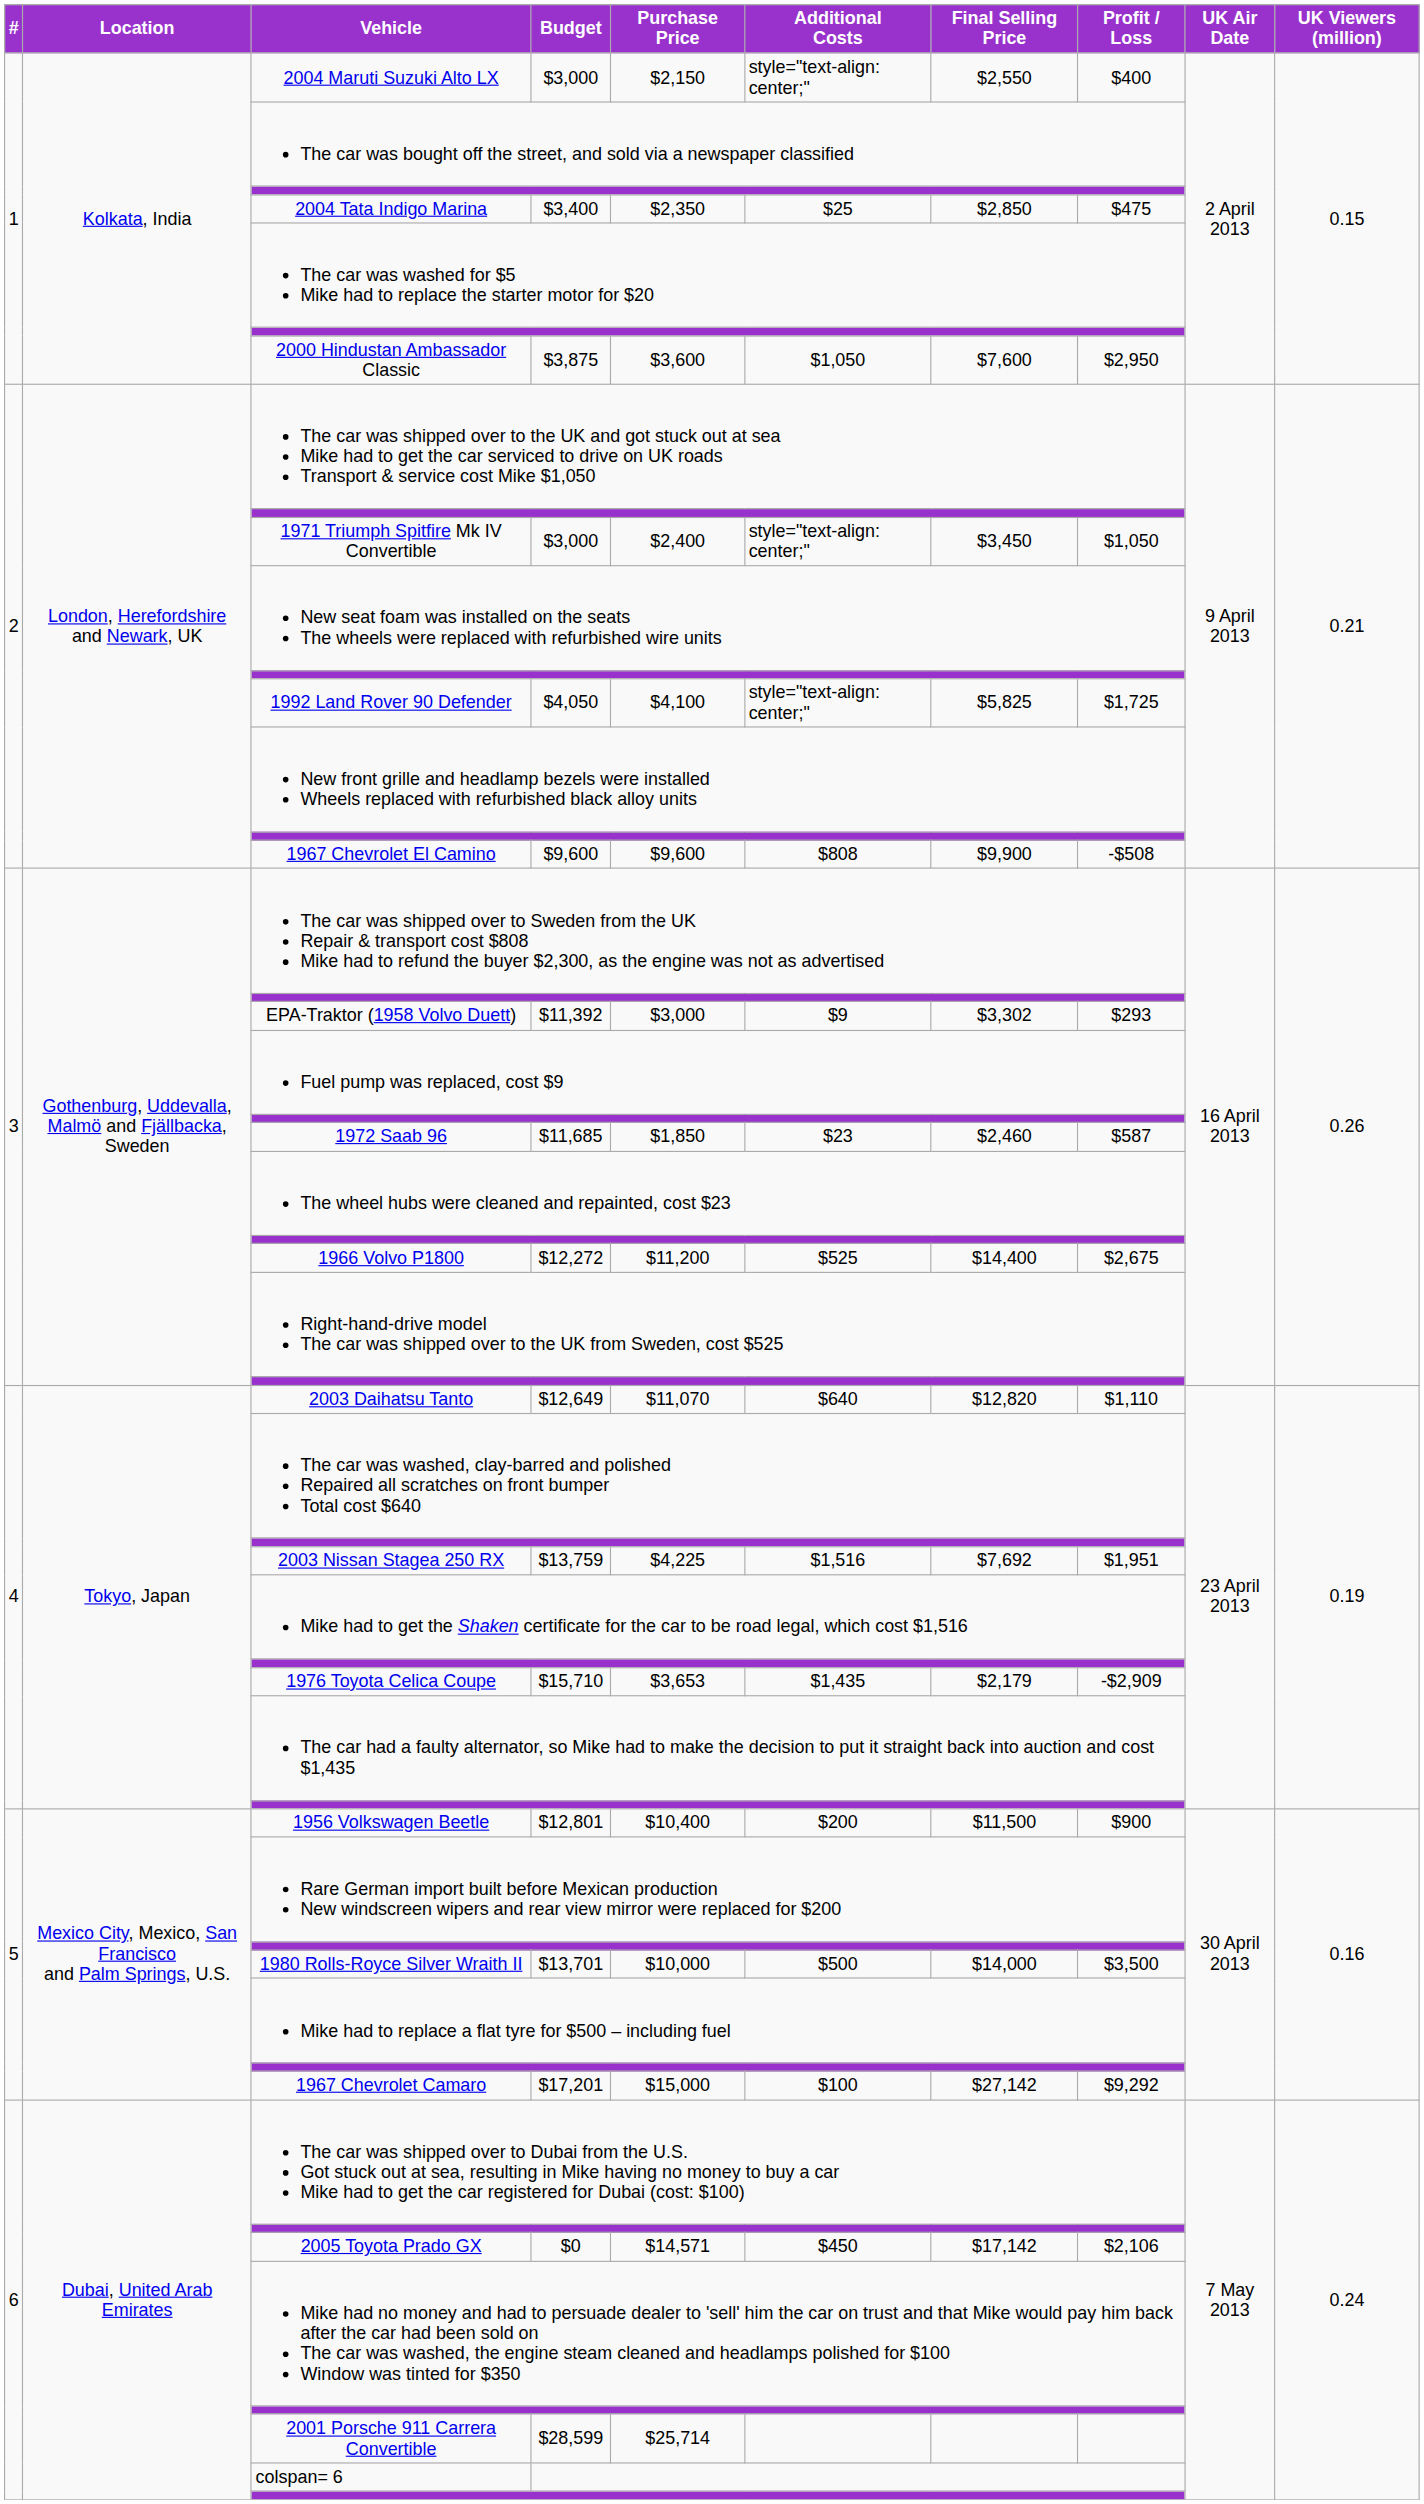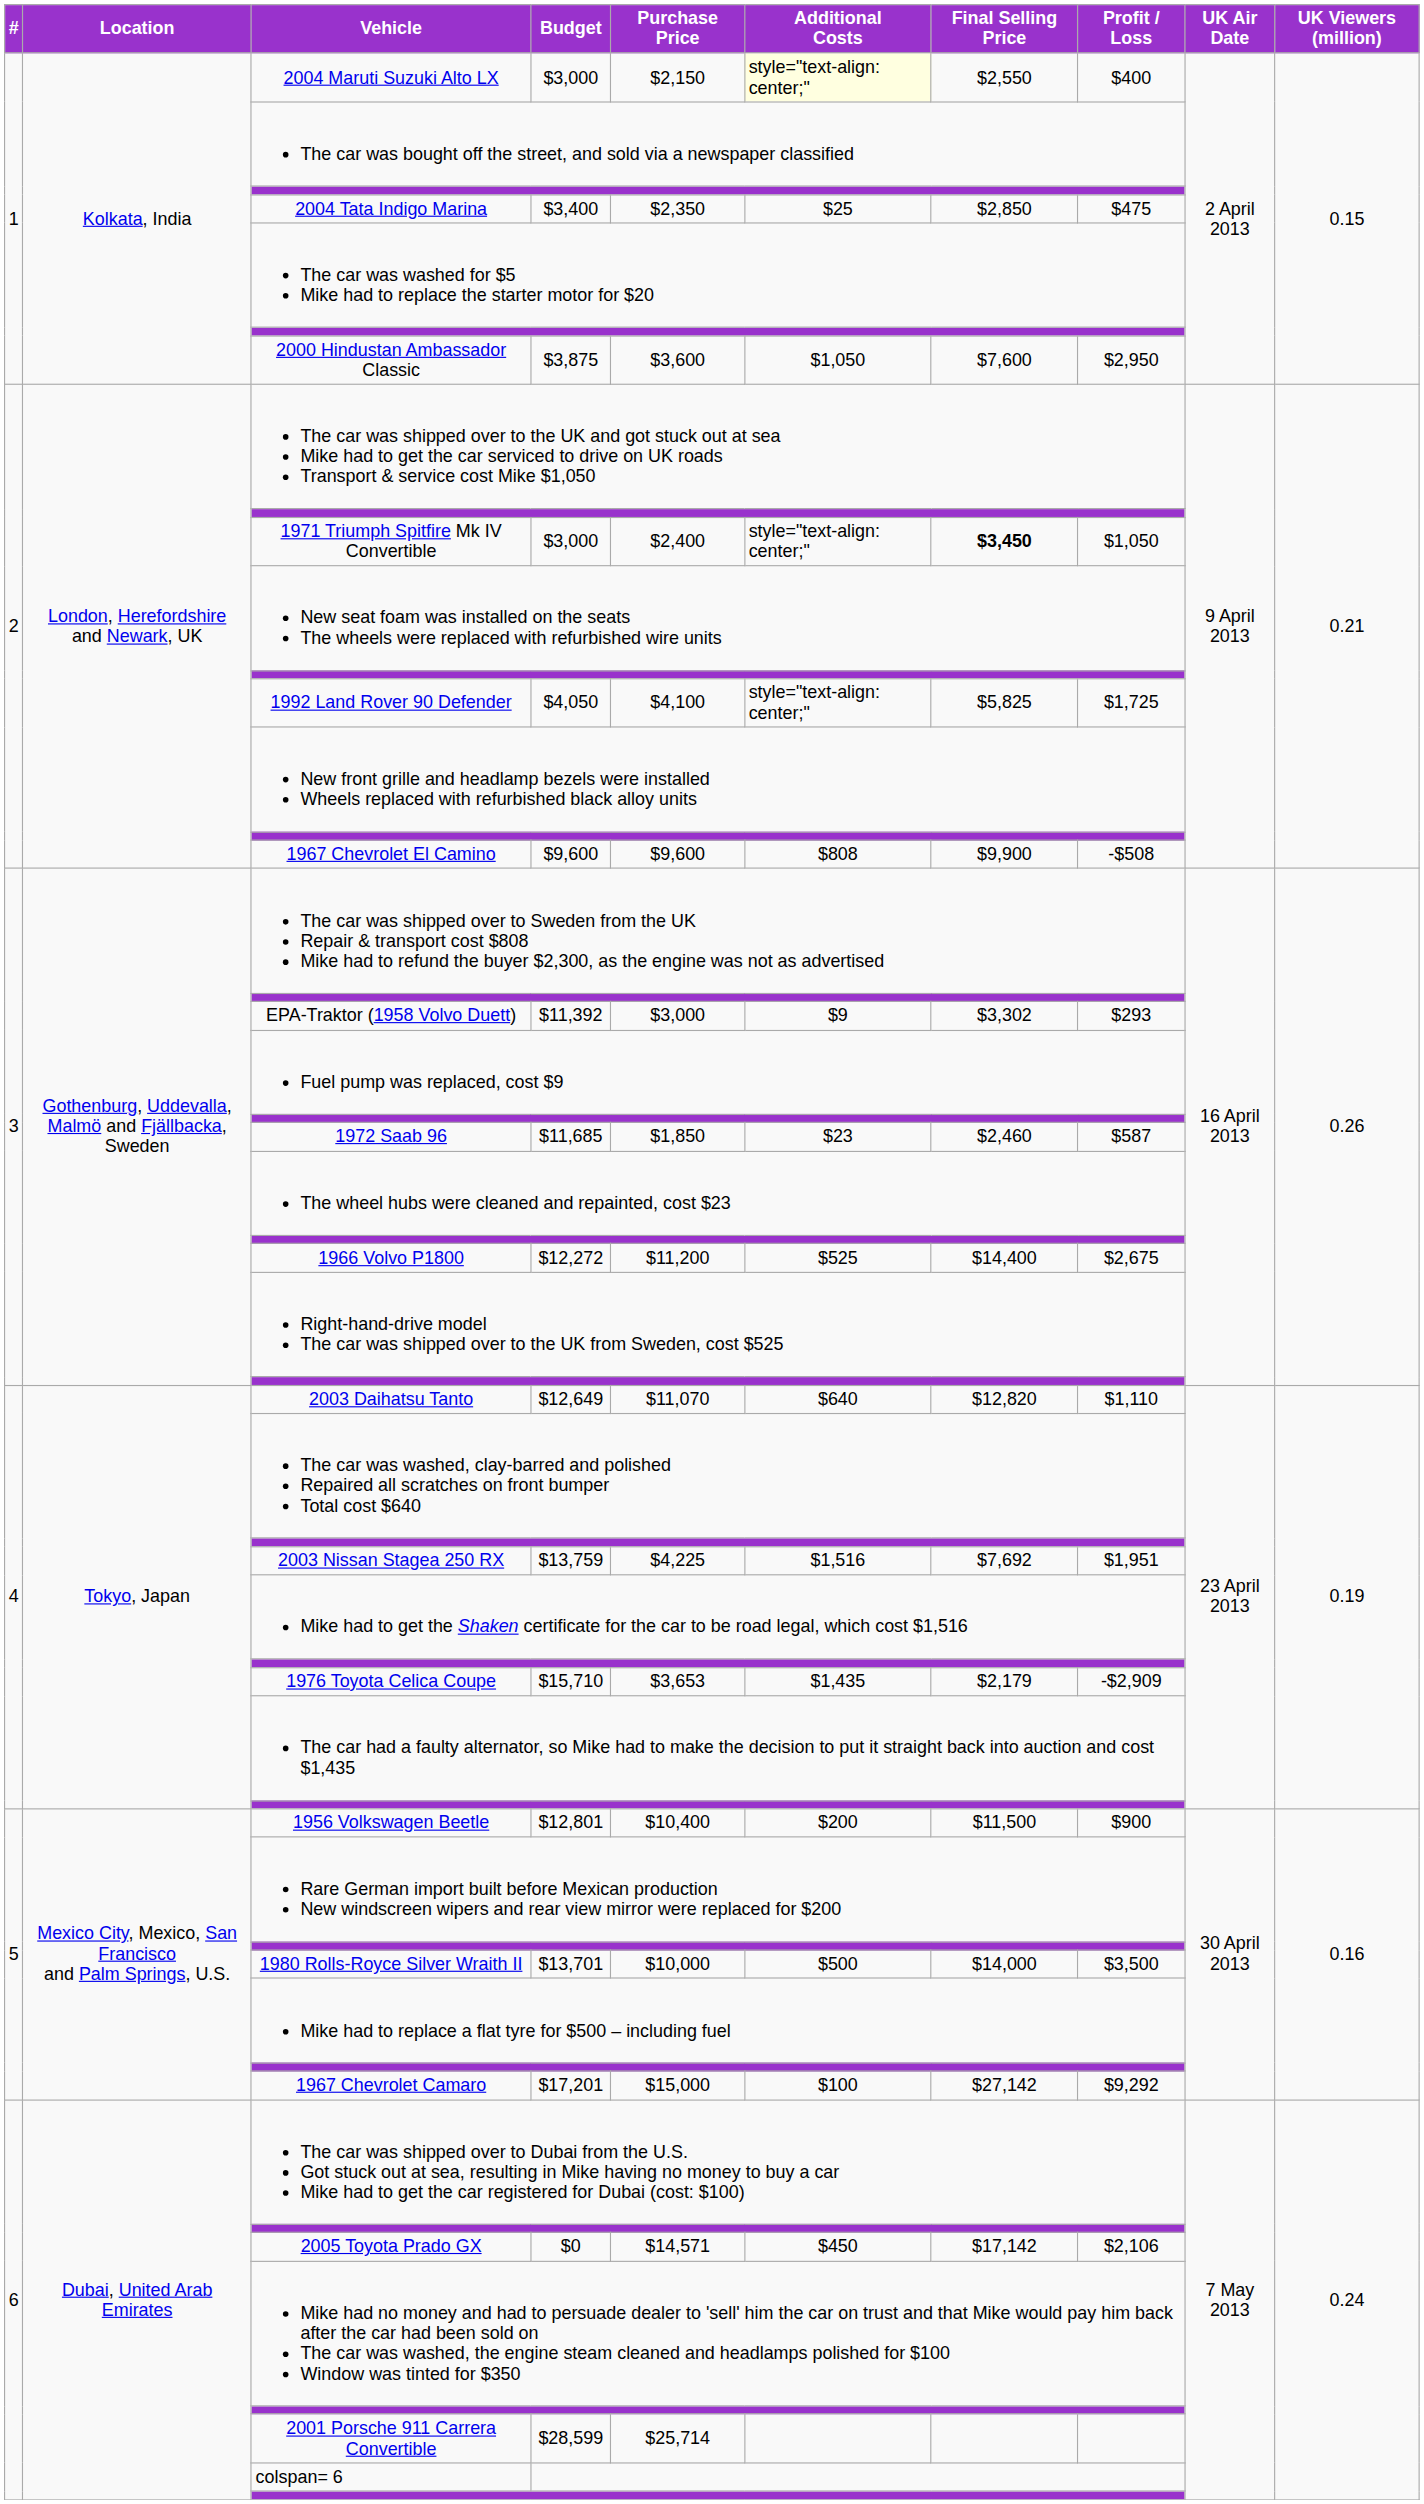(814, 77) no background -> (814, 77) lightyellow background
(1004, 541) normal -> (1004, 541) bold
